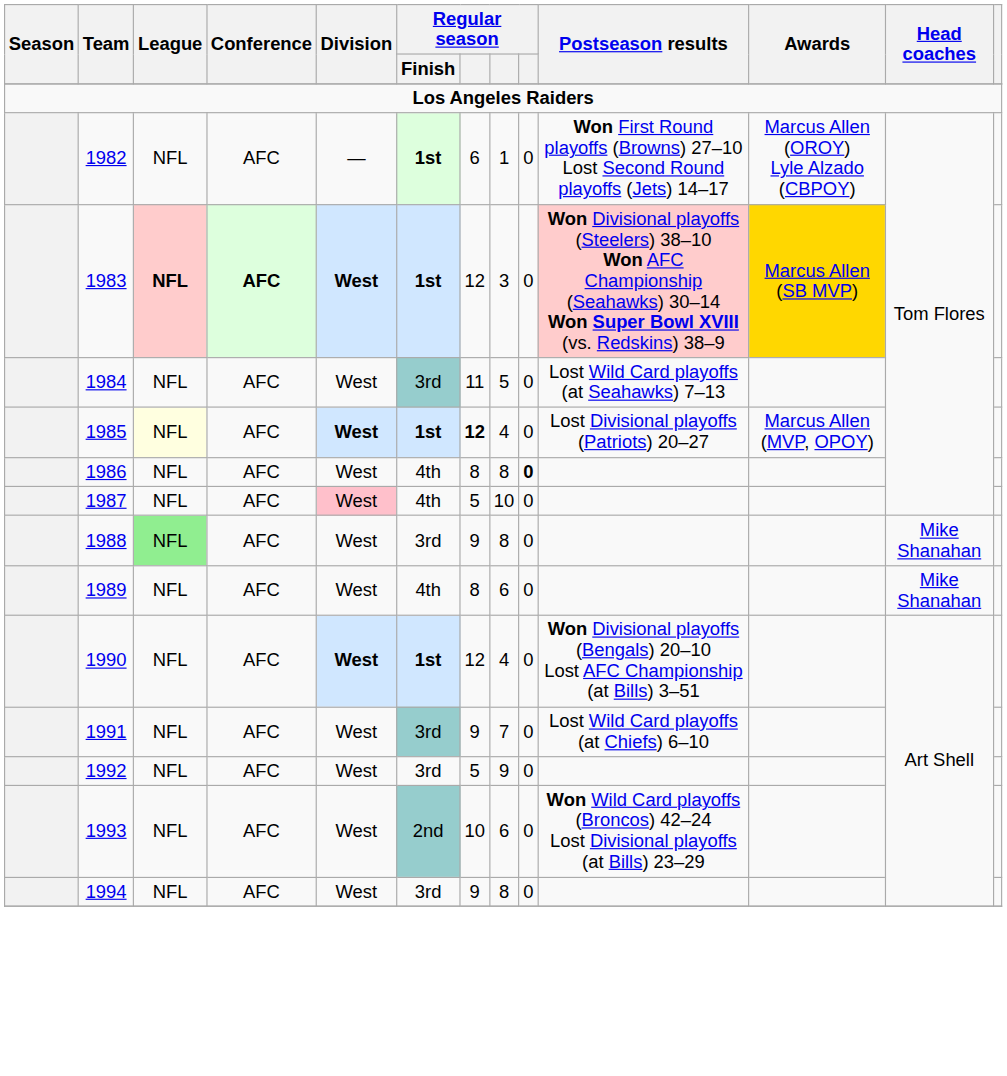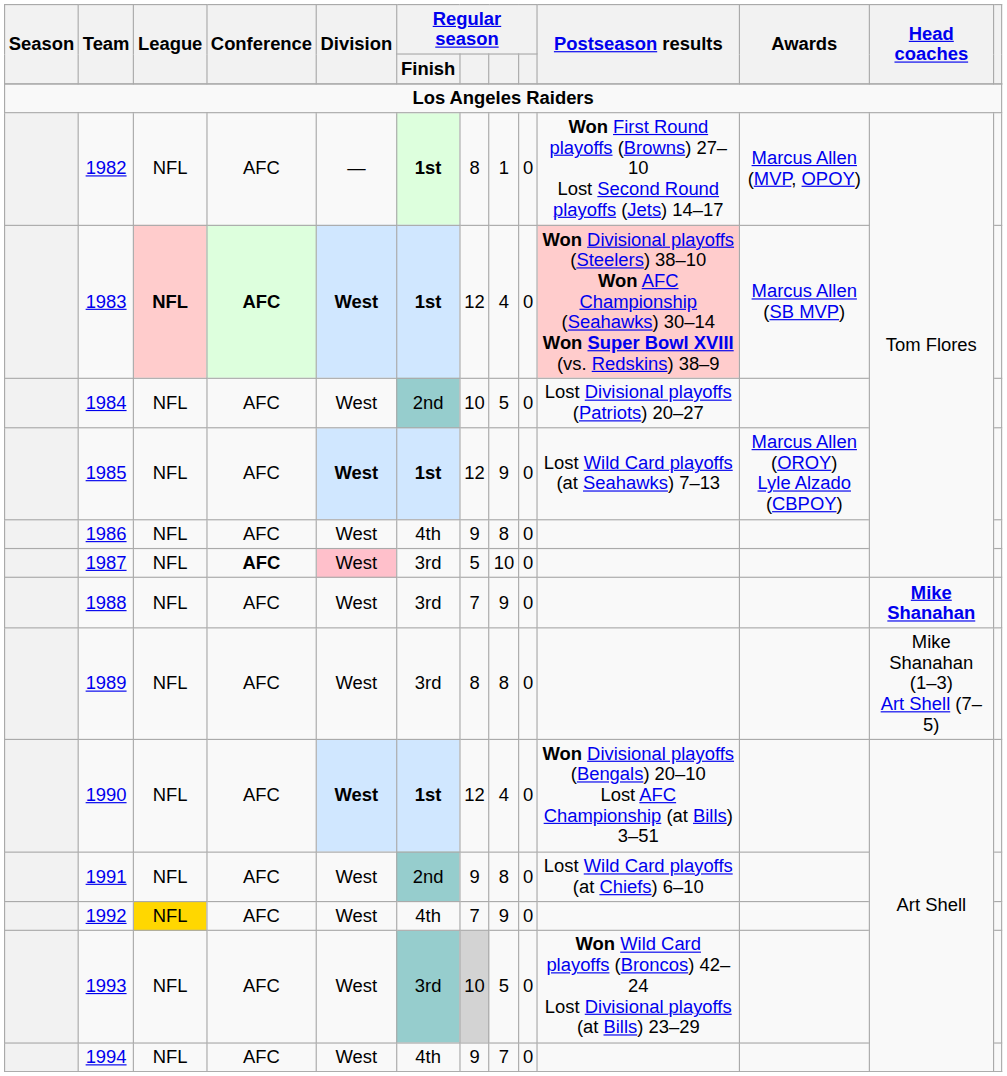(475, 158) 6 -> (475, 168) 8
(817, 158) Marcus Allen (OROY) Lyle Alzado (CBPOY) -> (804, 168) Marcus Allen (MVP, OPOY)
(504, 280) 3 -> (504, 301) 4
(817, 280) gold background -> (804, 301) no background
(428, 382) 3rd -> (428, 403) 2nd
(475, 382) 11 -> (475, 403) 10
(643, 382) Lost Wild Card playoffs (at Seahawks) 7–13 -> (638, 403) Lost Divisional playoffs (Patriots) 20–27
(170, 432) lightyellow background -> (170, 473) no background
(475, 432) bold -> (475, 473) normal
(504, 432) 4 -> (504, 473) 9
(643, 432) Lost Divisional playoffs (Patriots) 20–27 -> (638, 473) Lost Wild Card playoffs (at Seahawks) 7–13
(817, 432) Marcus Allen (MVP, OPOY) -> (804, 473) Marcus Allen (OROY) Lyle Alzado (CBPOY)
(475, 471) 8 -> (475, 533) 9
(528, 471) bold -> (528, 533) normal
(261, 500) normal -> (261, 563) bold
(428, 500) 4th -> (428, 563) 3rd
(170, 540) lightgreen background -> (170, 602) no background
(475, 540) 9 -> (475, 602) 7
(504, 540) 8 -> (504, 602) 9
(939, 540) normal -> (931, 602) bold
(428, 590) 4th -> (428, 683) 3rd
(504, 590) 6 -> (504, 683) 8
(939, 590) Mike Shanahan -> (931, 683) Mike Shanahan (1–3) Art Shell (7–5)
(428, 731) 3rd -> (428, 876) 2nd
(504, 731) 7 -> (504, 876) 8
(170, 771) no background -> (170, 915) gold background
(428, 771) 3rd -> (428, 915) 4th
(475, 771) 5 -> (475, 915) 7
(428, 831) 2nd -> (428, 986) 3rd
(475, 831) no background -> (475, 986) lightgrey background
(504, 831) 6 -> (504, 986) 5
(428, 891) 3rd -> (428, 1057) 4th
(504, 891) 8 -> (504, 1057) 7
